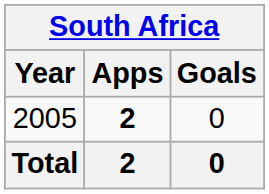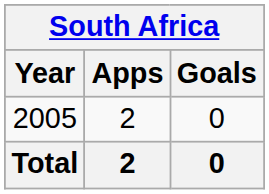(127, 118) bold -> (127, 118) normal
